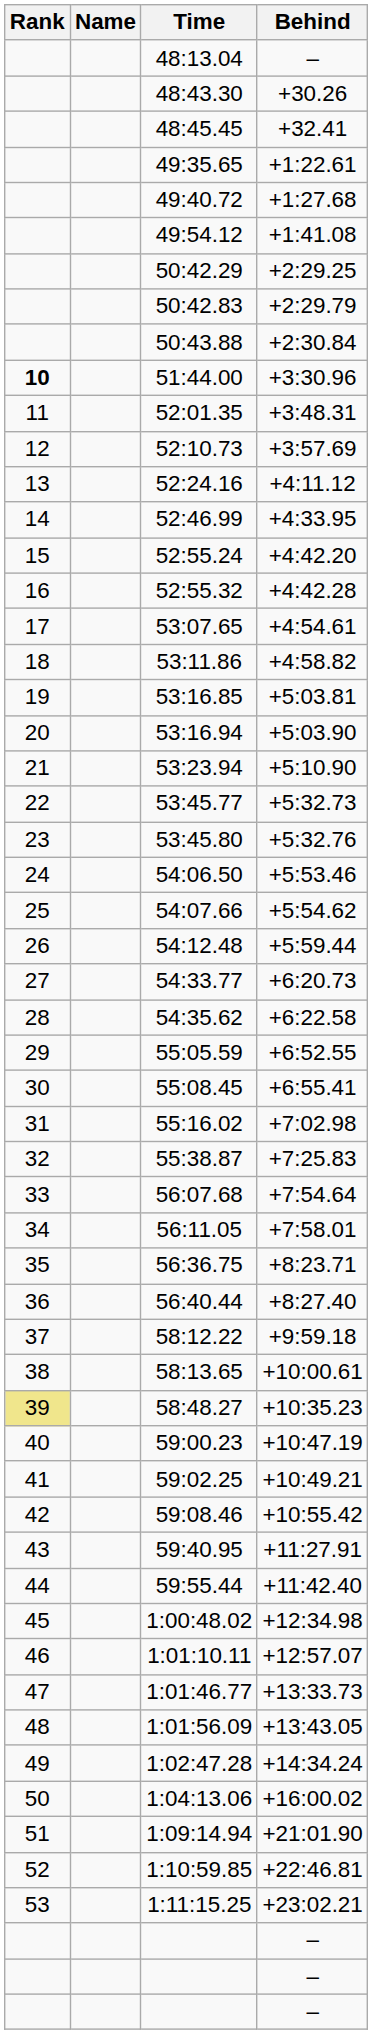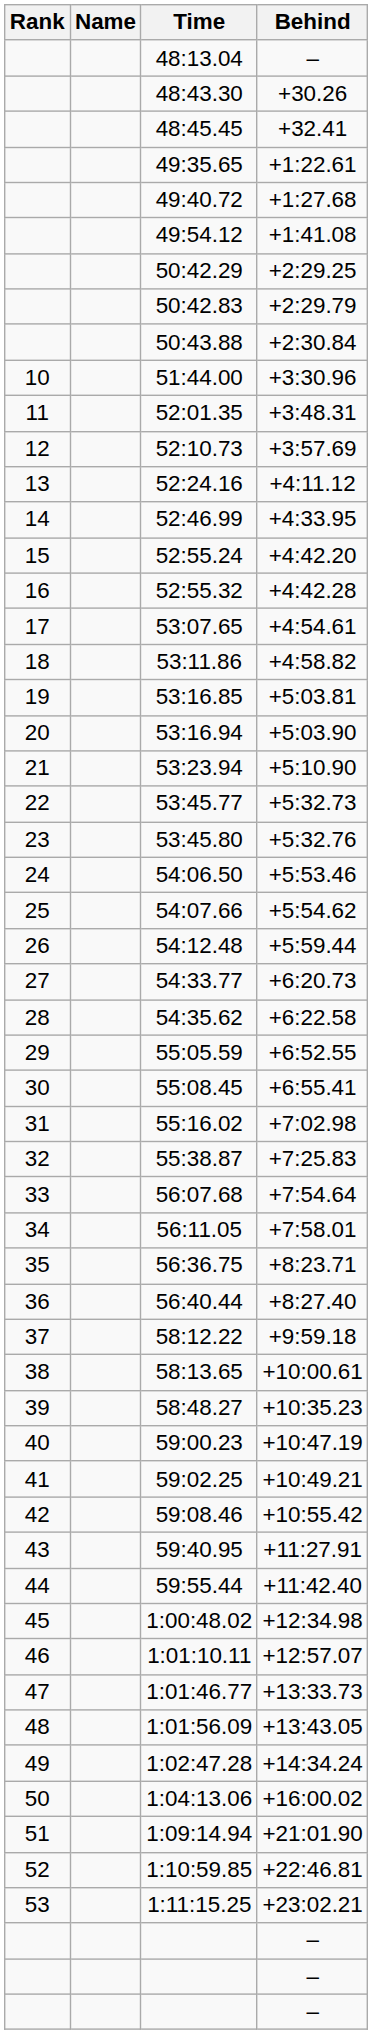(37, 377) bold -> (37, 377) normal
(37, 1407) khaki background -> (37, 1407) no background
